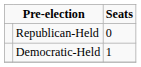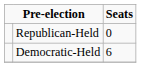(109, 52) 1 -> (109, 52) 6
